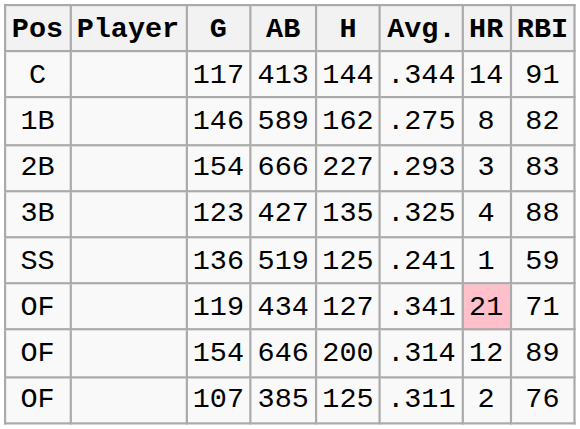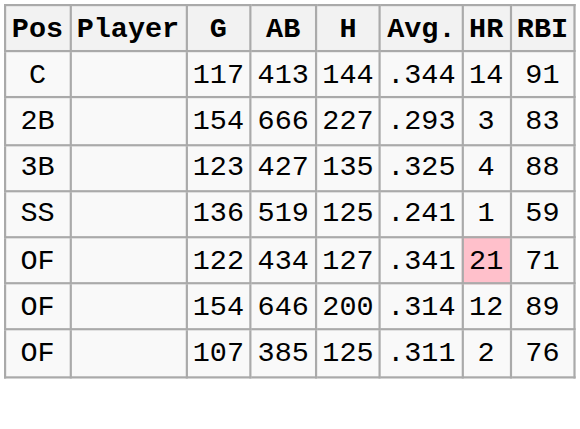- row: (283, 121)
(218, 307) 119 -> (218, 260) 122
